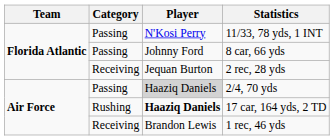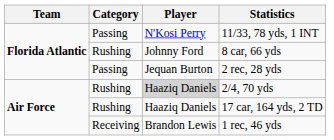(110, 51) Passing -> (111, 51) Rushing
(116, 70) Receiving -> (110, 70) Passing
(110, 88) Passing -> (111, 88) Rushing
(182, 107) bold -> (181, 107) normal
